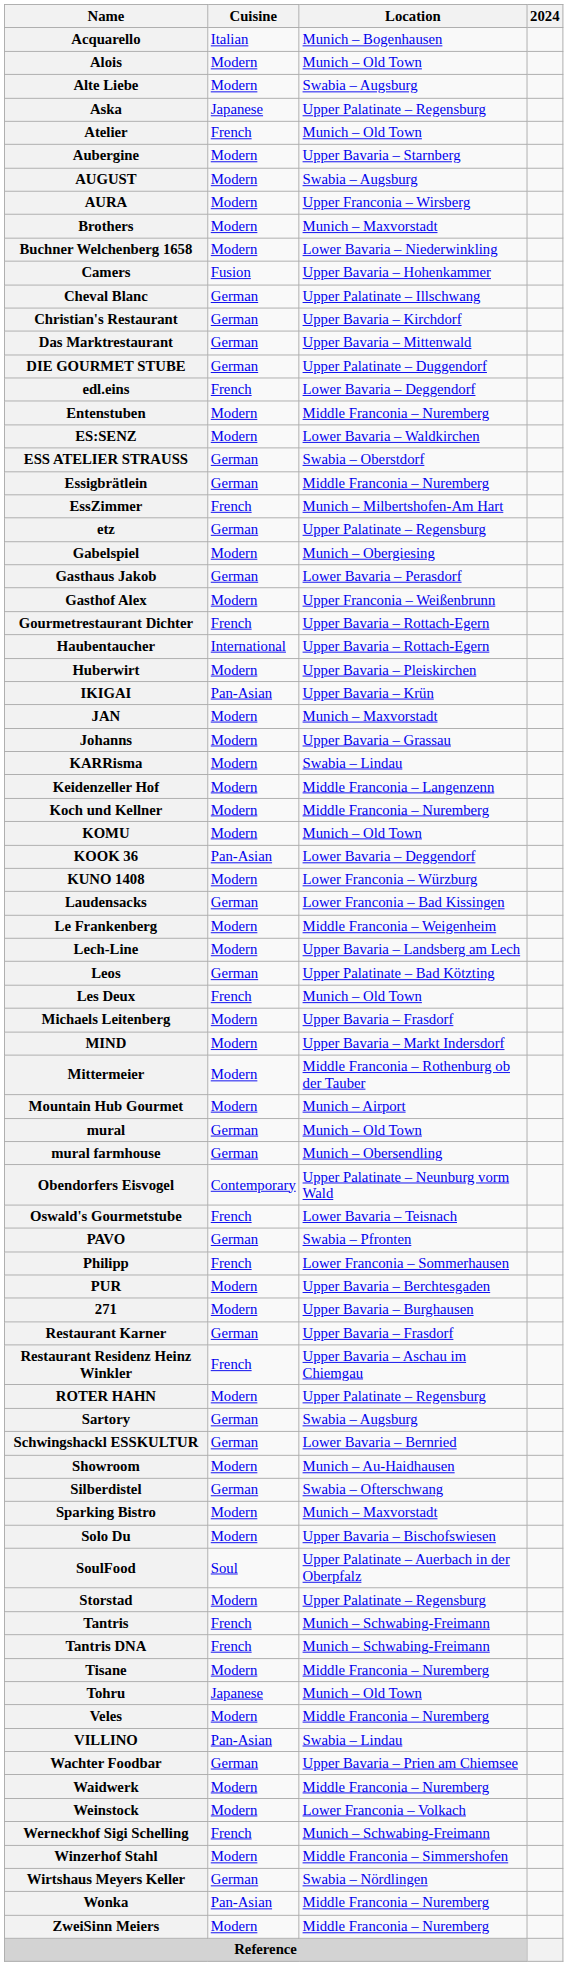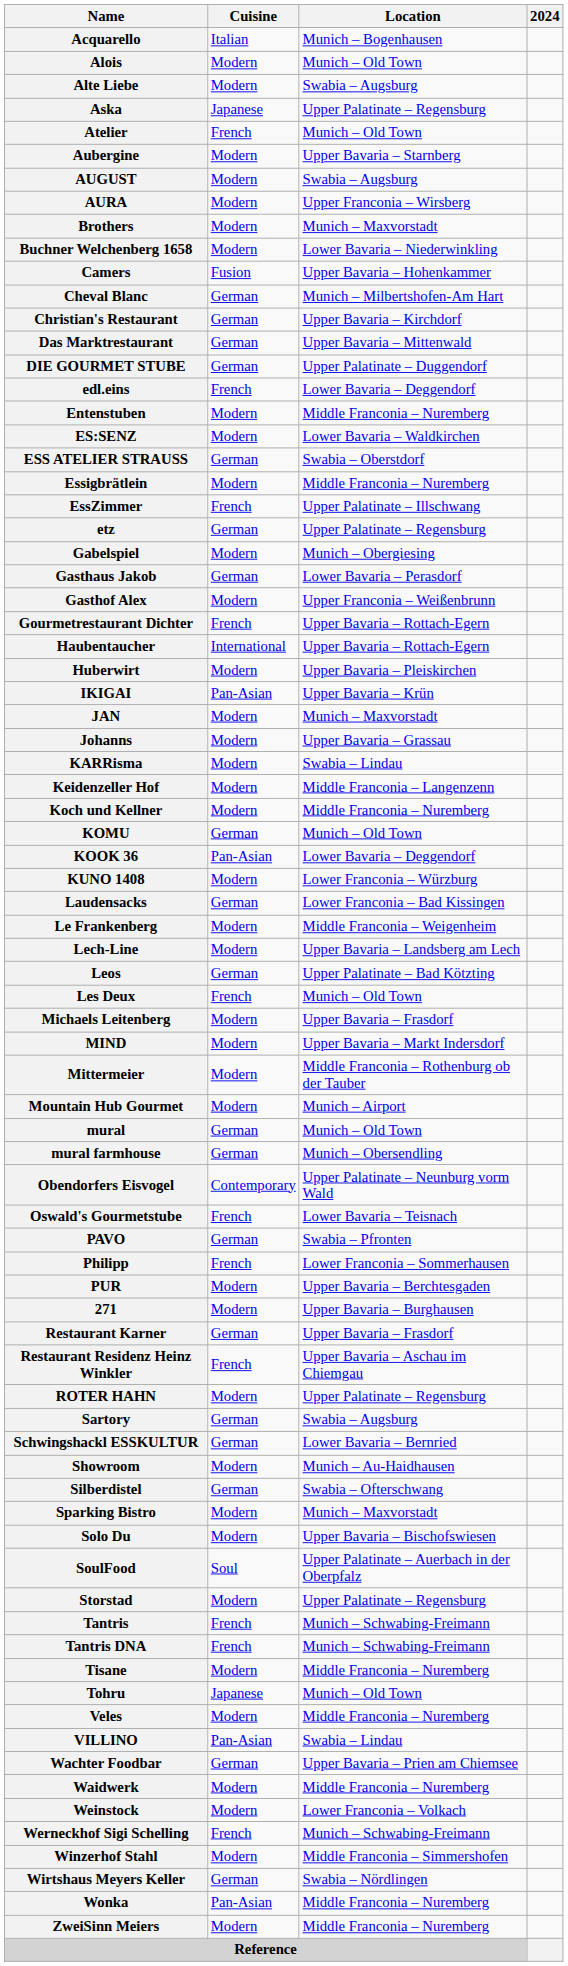(391, 296) Upper Palatinate – Illschwang -> (403, 296) Munich – Milbertshofen-Am Hart
(234, 483) German -> (234, 483) Modern
(403, 506) Munich – Milbertshofen-Am Hart -> (391, 506) Upper Palatinate – Illschwang
(234, 833) Modern -> (234, 833) German
